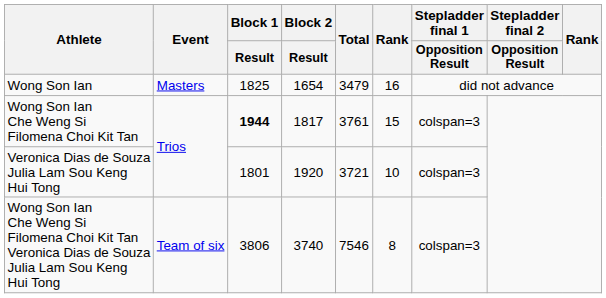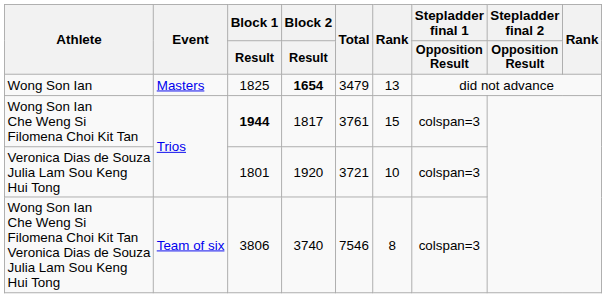(308, 85) normal -> (308, 85) bold
(392, 85) 16 -> (392, 85) 13
